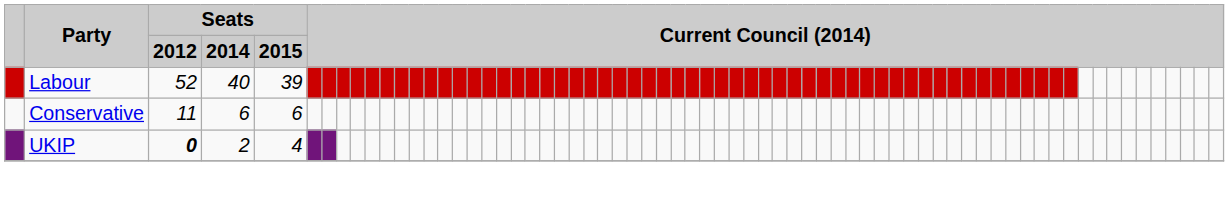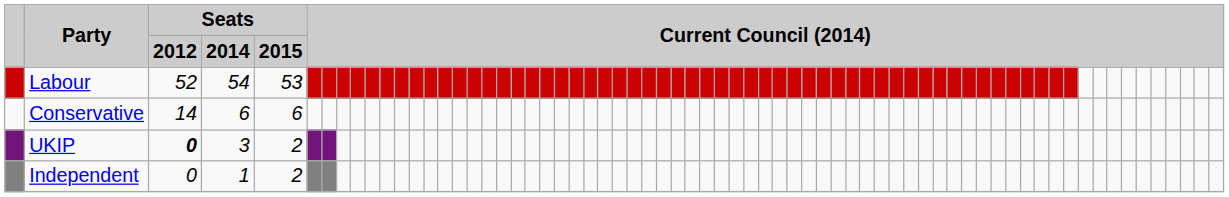(239, 82) 40 -> (239, 82) 54
(292, 82) 39 -> (292, 82) 53
(187, 113) 11 -> (186, 113) 14
(244, 144) 2 -> (244, 144) 3
(297, 144) 4 -> (297, 144) 2
+ row: (84, 176)
